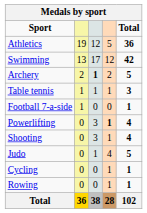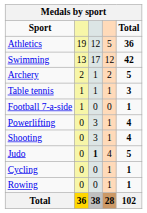(95, 75) bold -> (95, 75) normal
(109, 122) bold -> (109, 122) normal
(95, 153) normal -> (95, 153) bold
